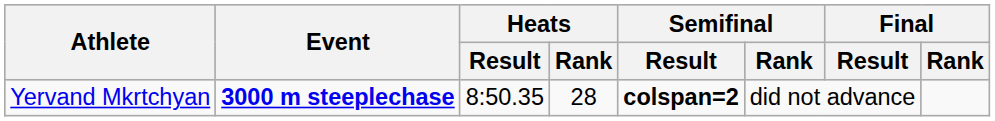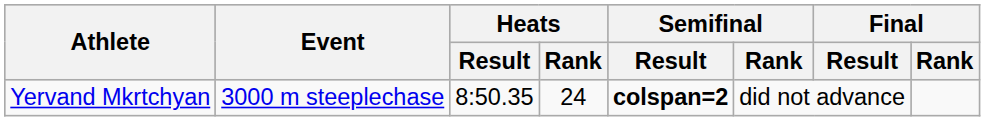(338, 98) bold -> (333, 98) normal
(584, 98) 28 -> (573, 98) 24
